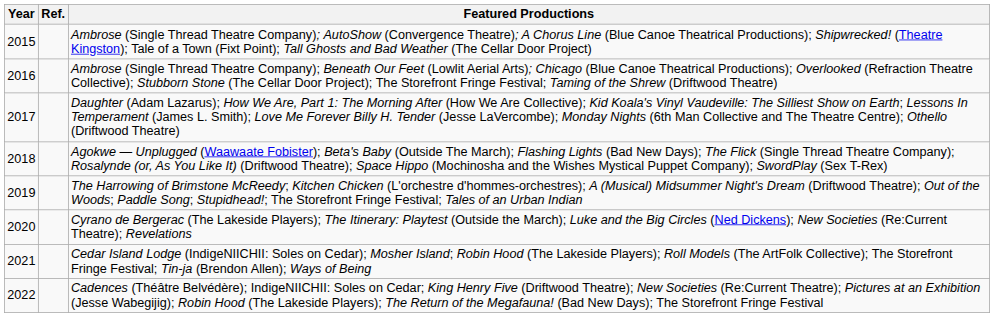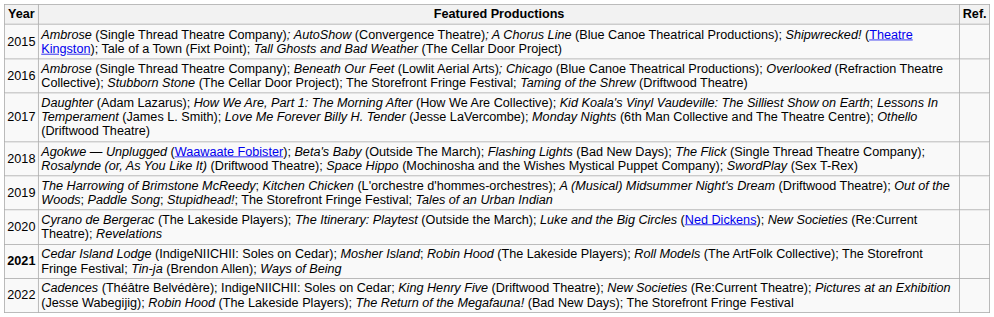columns swapped: (529, 14) <-> (53, 14)
(21, 261) normal -> (21, 261) bold
